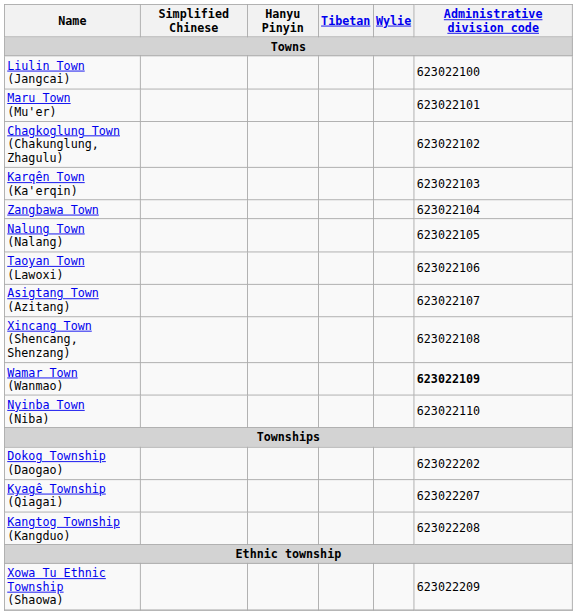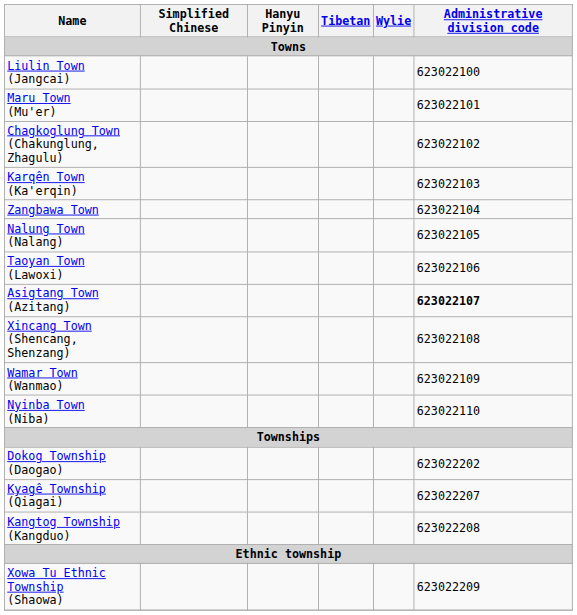(448, 300) normal -> (448, 300) bold
(448, 379) bold -> (448, 379) normal
